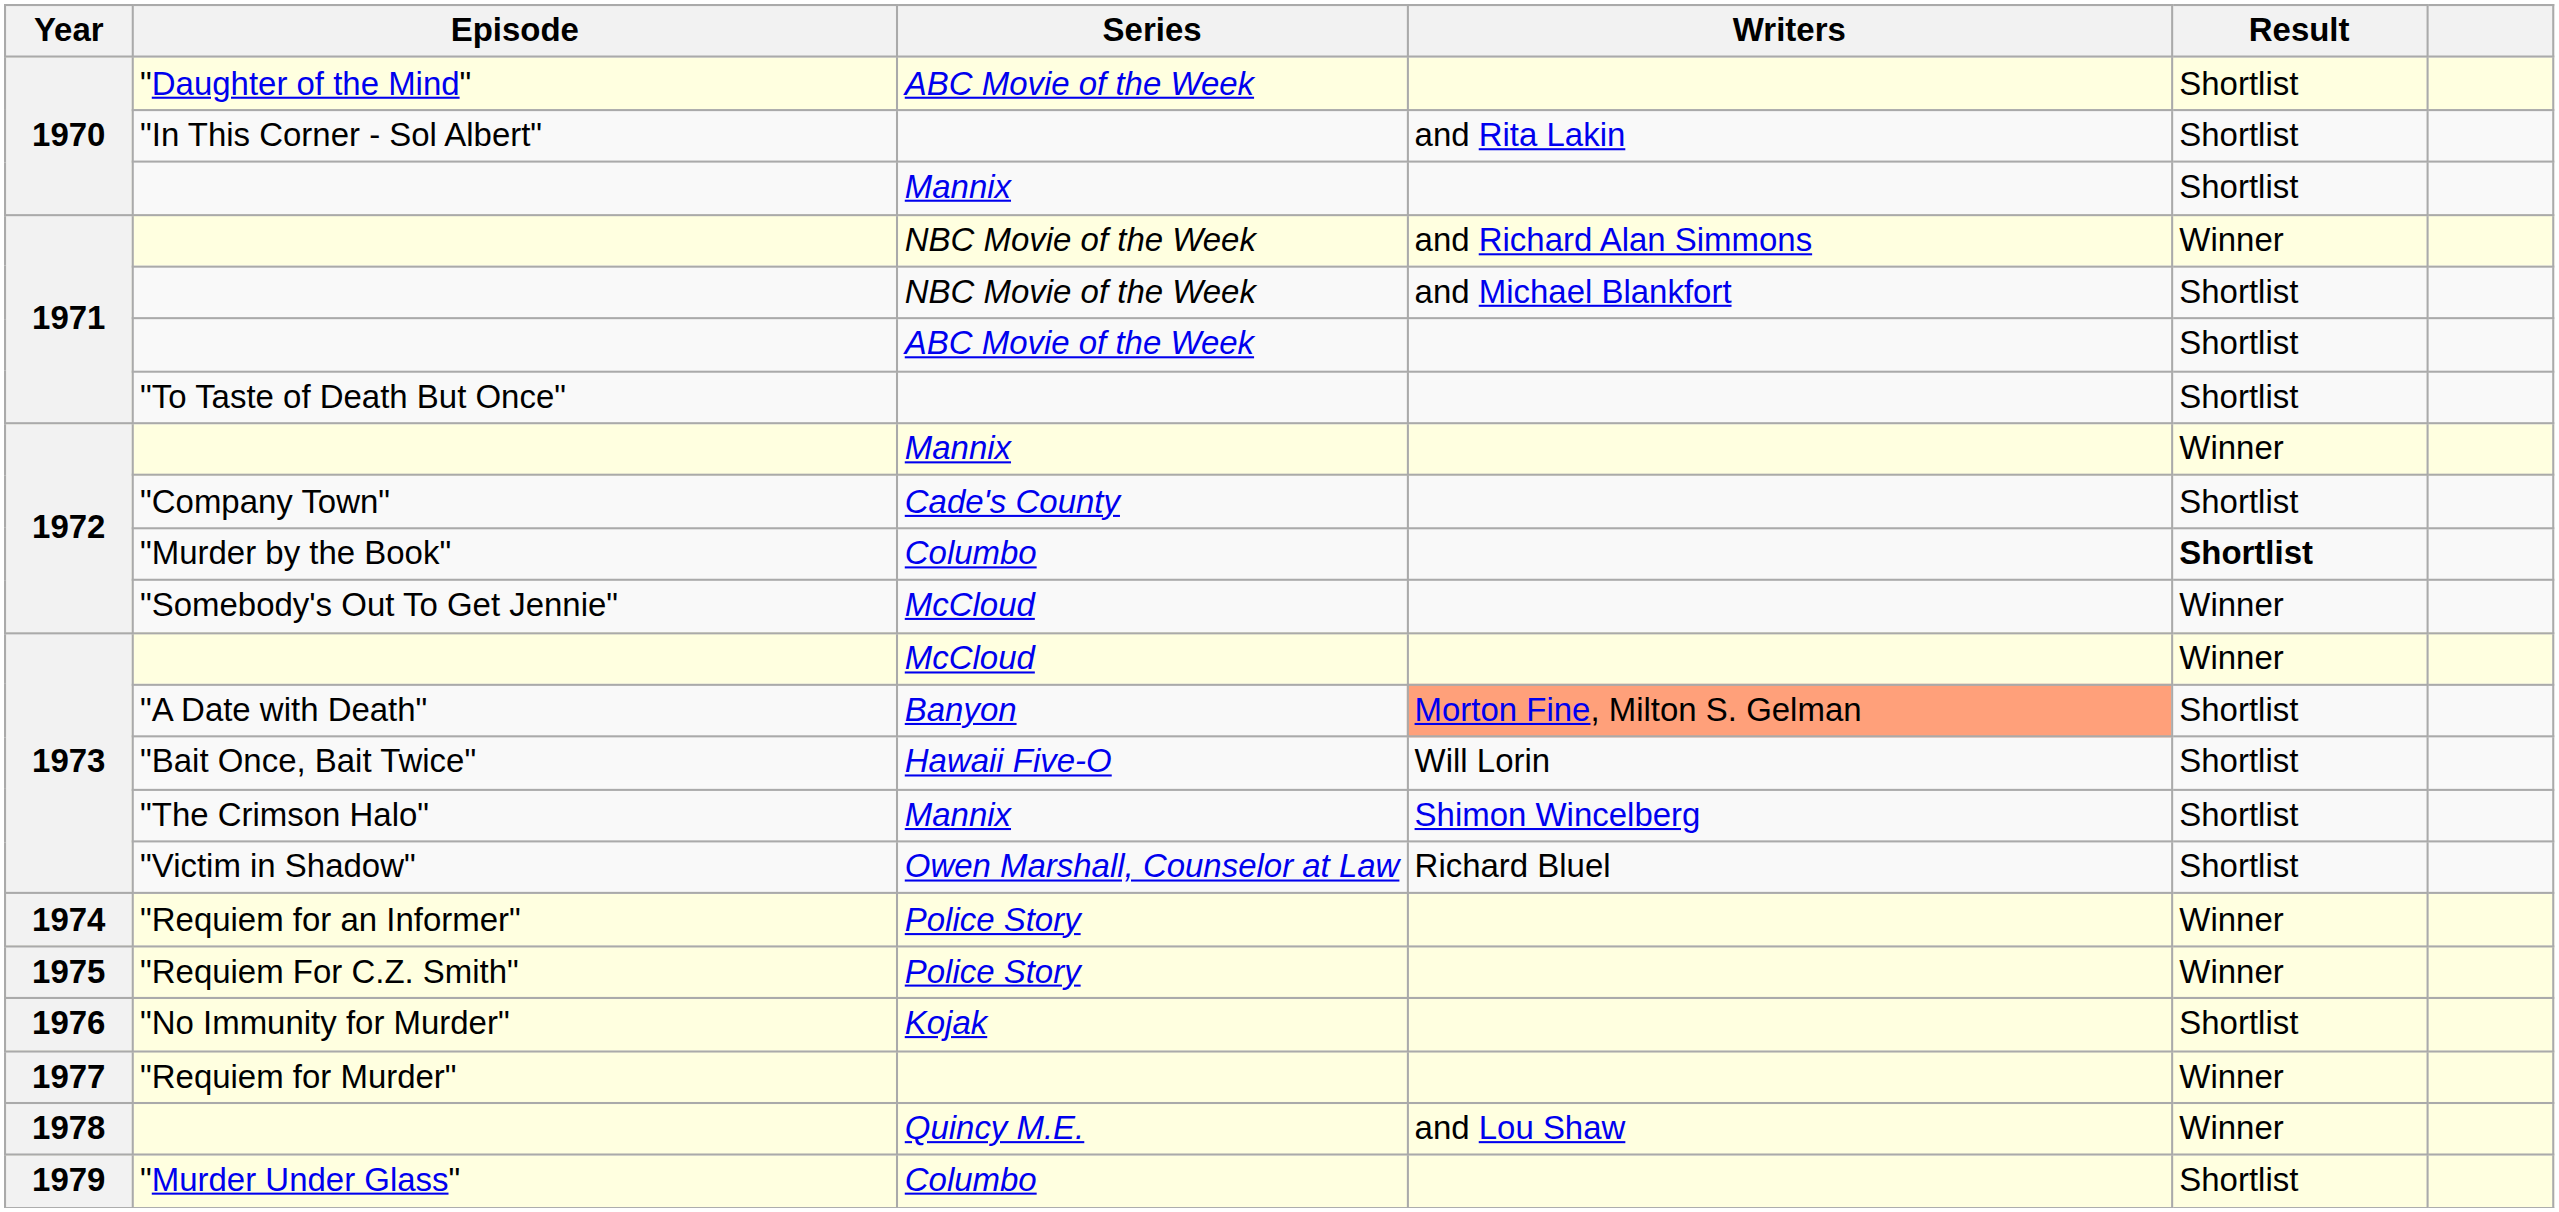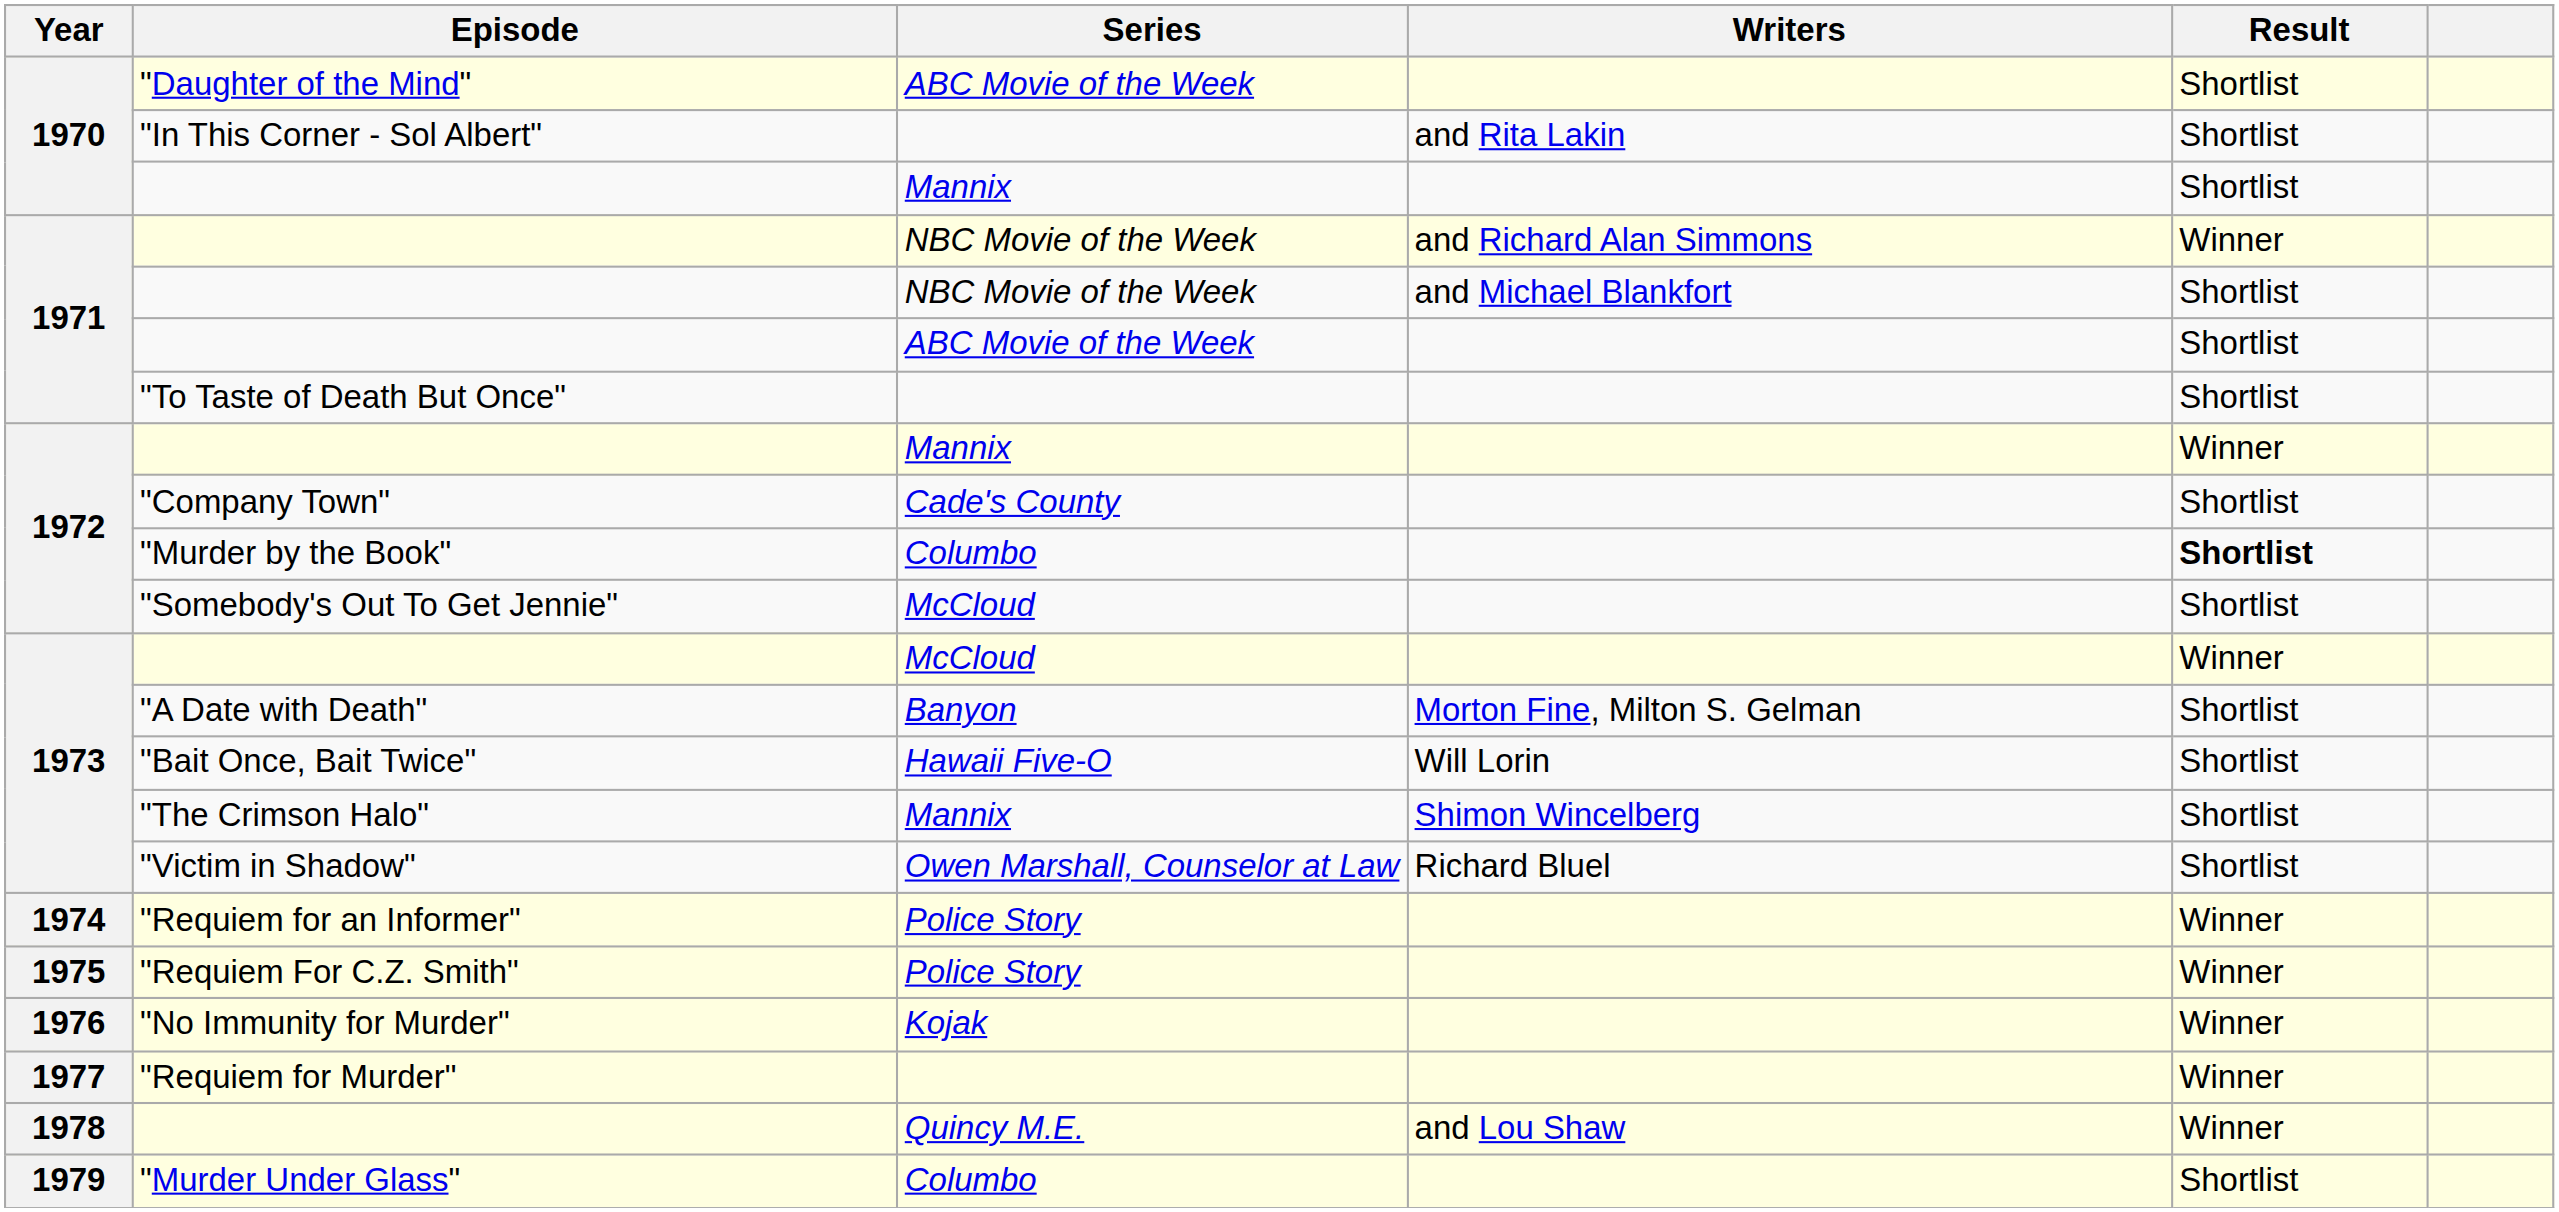(2232, 605) Winner -> (2239, 605) Shortlist
(1638, 710) lightsalmon background -> (1638, 710) no background
(2239, 1023) Shortlist -> (2232, 1023) Winner
